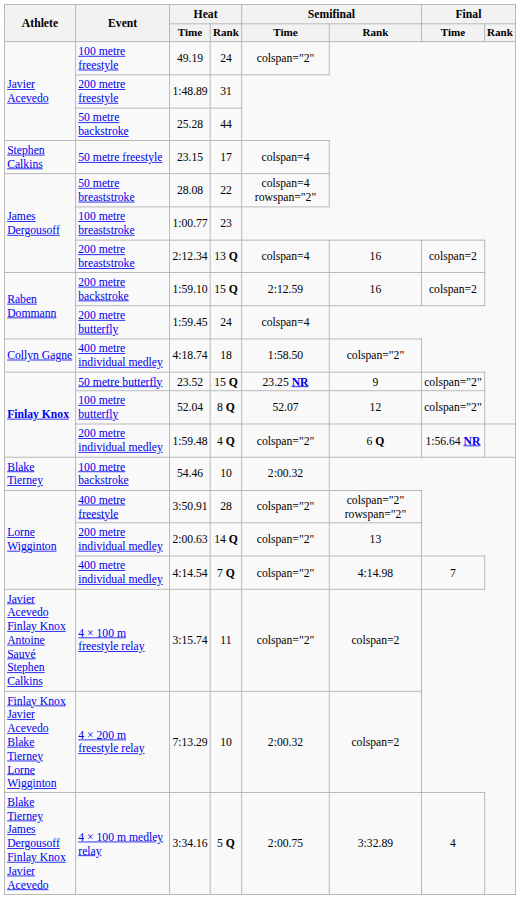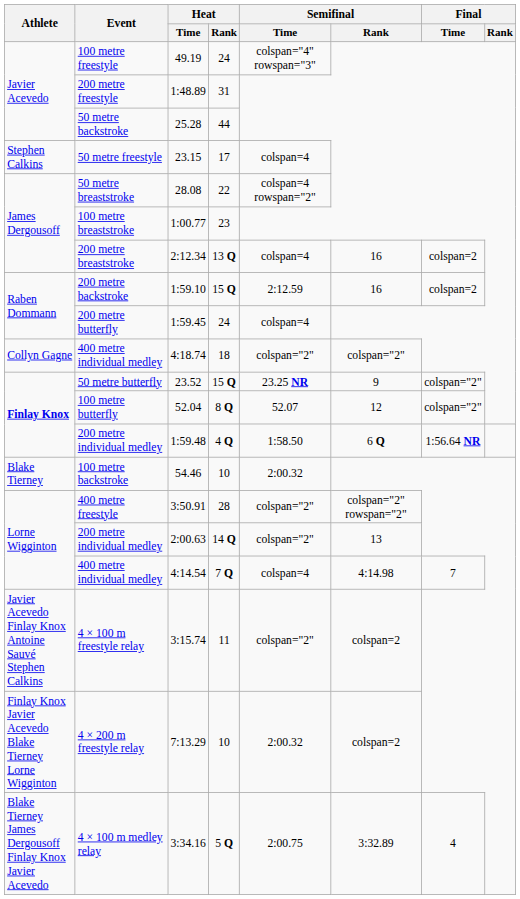(285, 58) colspan="2" -> (285, 58) colspan="4" rowspan="3"
(285, 355) 1:58.50 -> (285, 355) colspan="2"
(285, 441) colspan="2" -> (285, 441) 1:58.50
(285, 573) colspan="2" -> (285, 573) colspan=4
